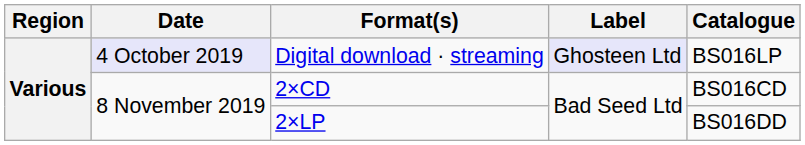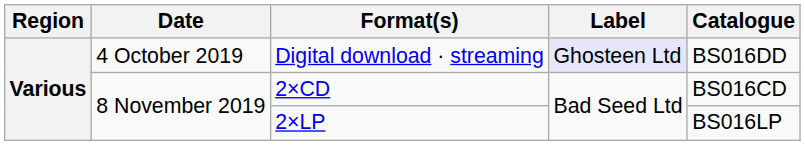(170, 55) lavender background -> (170, 55) no background
(737, 55) BS016LP -> (740, 55) BS016DD
(740, 122) BS016DD -> (737, 122) BS016LP
